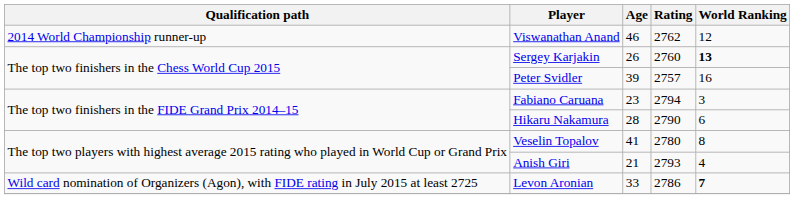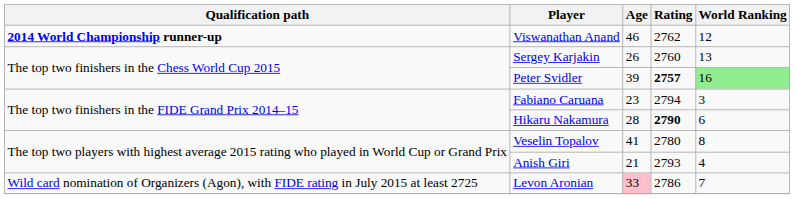(107, 36) normal -> (115, 36) bold
(705, 57) bold -> (705, 57) normal
(667, 78) normal -> (667, 78) bold
(705, 78) no background -> (705, 78) lightgreen background
(667, 120) normal -> (667, 120) bold
(632, 183) no background -> (632, 183) pink background
(702, 183) bold -> (702, 183) normal
